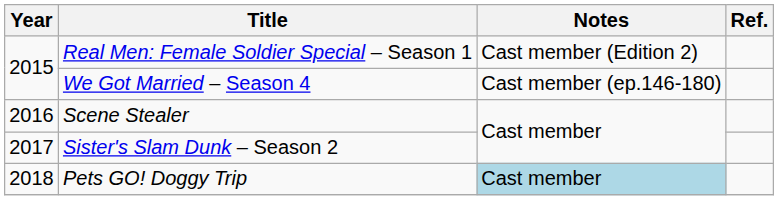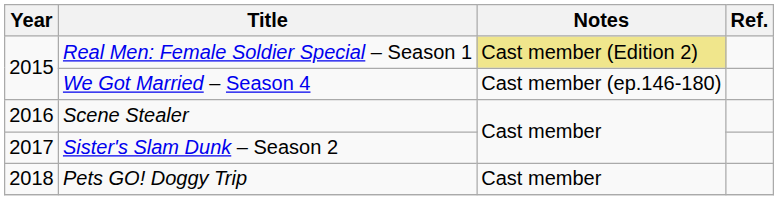(590, 52) no background -> (590, 52) khaki background
(541, 178) lightblue background -> (541, 178) no background
